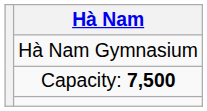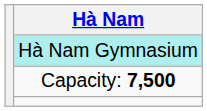(108, 50) no background -> (108, 50) paleturquoise background
